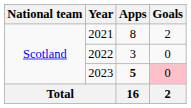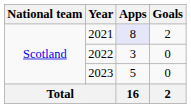(133, 34) no background -> (133, 34) lavender background
(133, 73) bold -> (133, 73) normal
(168, 73) pink background -> (168, 73) no background
